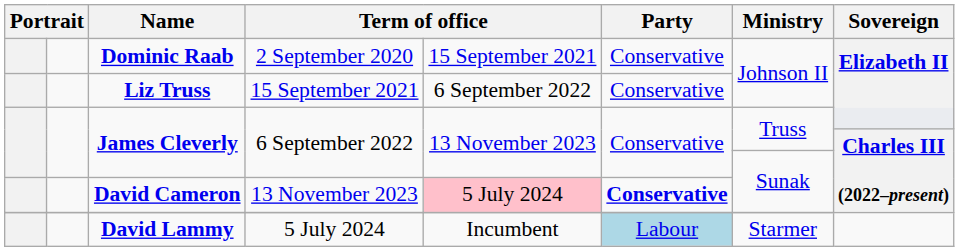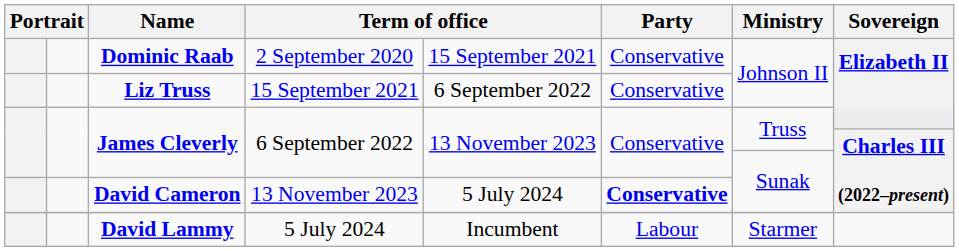(512, 194) pink background -> (512, 194) no background
(667, 228) lightblue background -> (667, 228) no background
